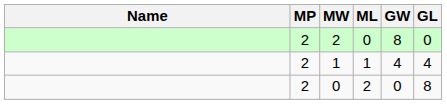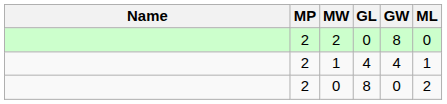columns swapped: (367, 16) <-> (427, 16)
